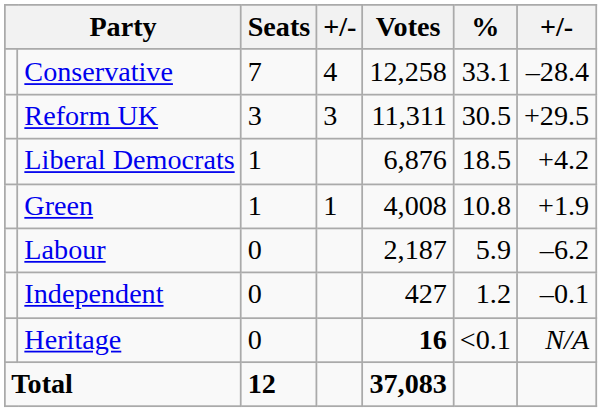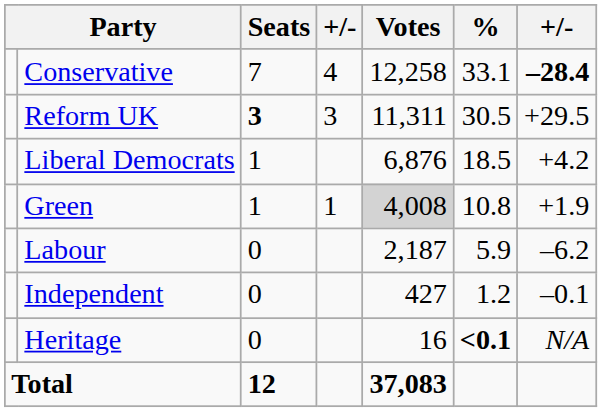(557, 71) normal -> (558, 71) bold
(255, 116) normal -> (255, 116) bold
(415, 205) no background -> (415, 205) lightgrey background
(433, 339) bold -> (433, 339) normal
(485, 339) normal -> (485, 339) bold
